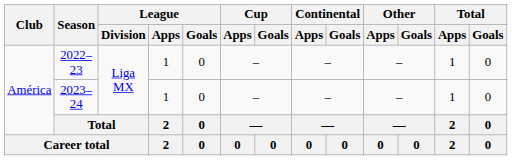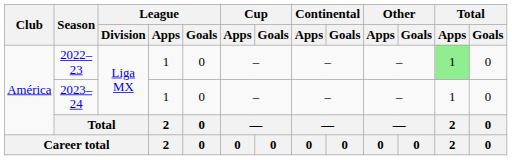(452, 62) no background -> (452, 62) lightgreen background
